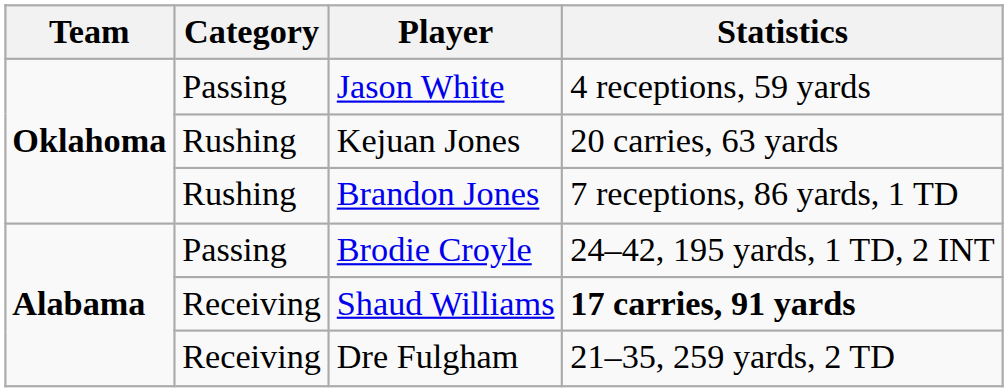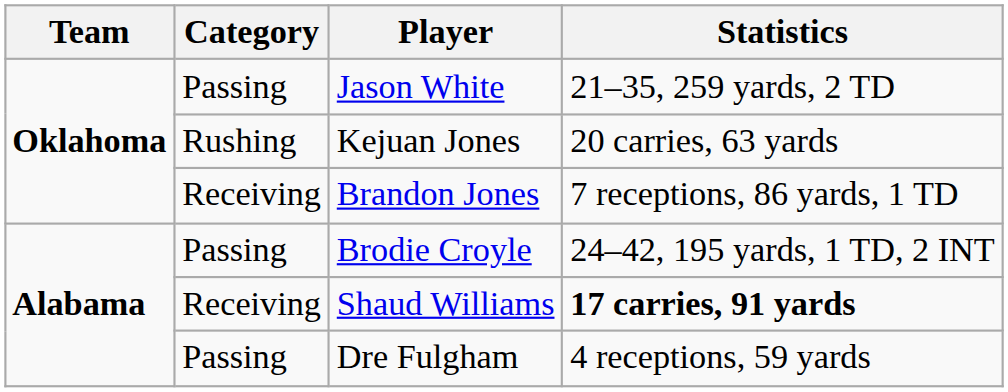(721, 86) 4 receptions, 59 yards -> (733, 86) 21–35, 259 yards, 2 TD
(239, 194) Rushing -> (252, 194) Receiving
(252, 357) Receiving -> (234, 357) Passing
(733, 357) 21–35, 259 yards, 2 TD -> (721, 357) 4 receptions, 59 yards
